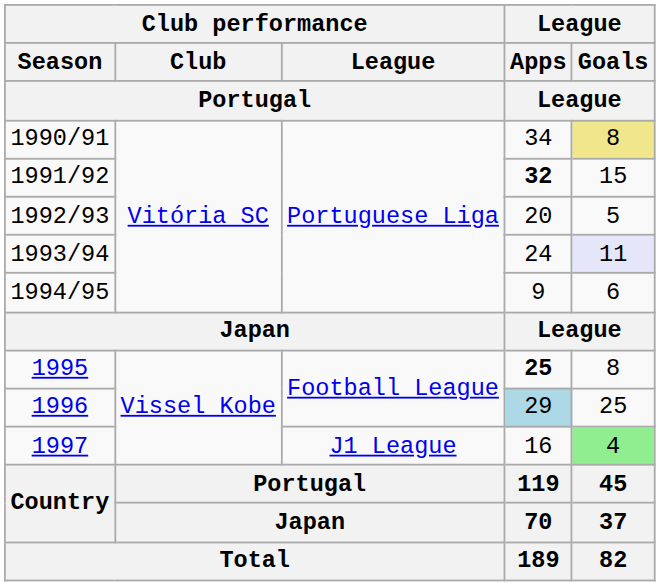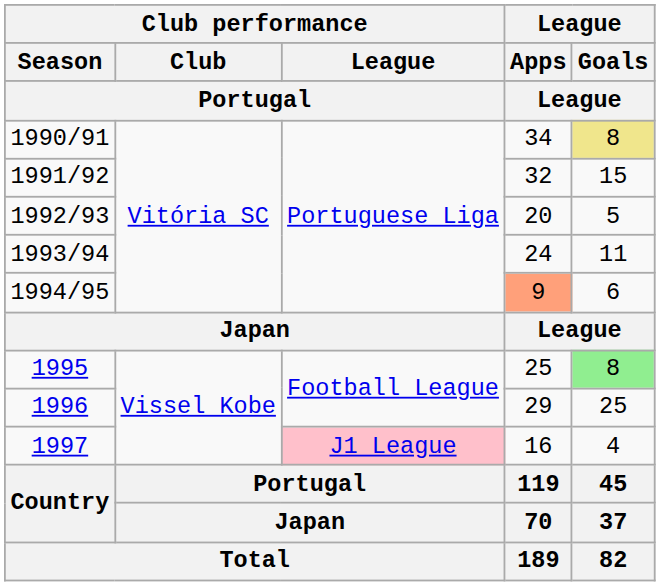(538, 177) bold -> (538, 177) normal
(613, 254) lavender background -> (613, 254) no background
(538, 293) no background -> (538, 293) lightsalmon background
(538, 369) bold -> (538, 369) normal
(613, 369) no background -> (613, 369) lightgreen background
(538, 408) lightblue background -> (538, 408) no background
(393, 446) no background -> (393, 446) pink background
(613, 446) lightgreen background -> (613, 446) no background
